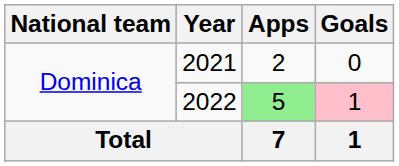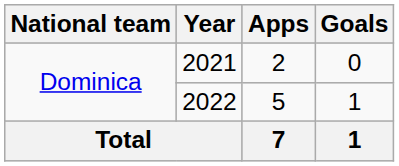(279, 101) lightgreen background -> (279, 101) no background
(354, 101) pink background -> (354, 101) no background
